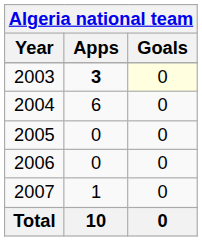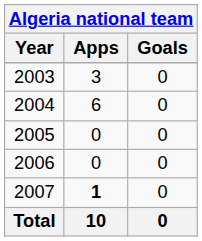(96, 76) bold -> (96, 76) normal
(163, 76) lightyellow background -> (163, 76) no background
(96, 192) normal -> (96, 192) bold
